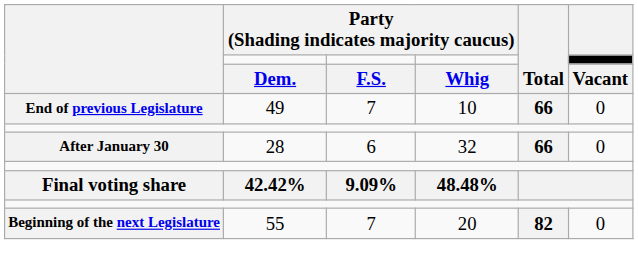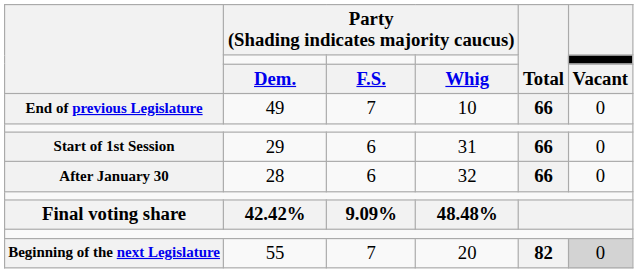+ row: (114, 146)
(600, 223) no background -> (600, 253) lightgrey background
